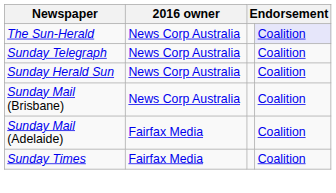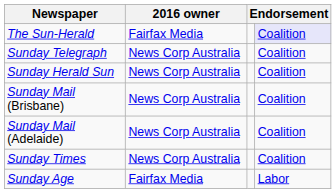(184, 33) News Corp Australia -> (166, 33) Fairfax Media
(166, 132) Fairfax Media -> (184, 132) News Corp Australia
(166, 159) Fairfax Media -> (184, 159) News Corp Australia
+ row: (41, 178)
